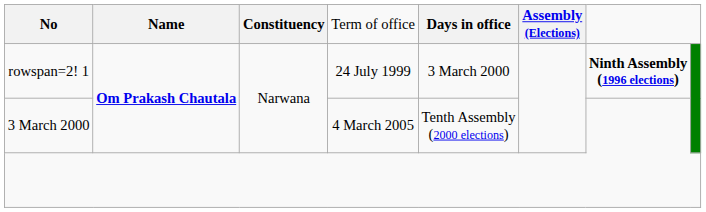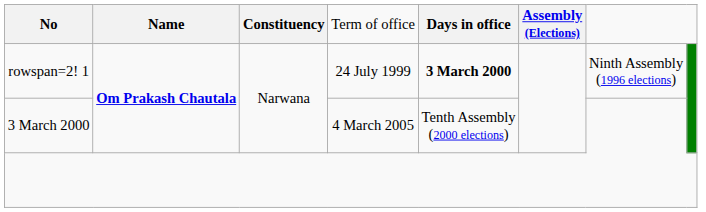(469, 71) normal -> (469, 71) bold
(638, 71) bold -> (636, 71) normal
